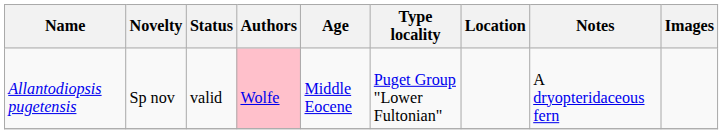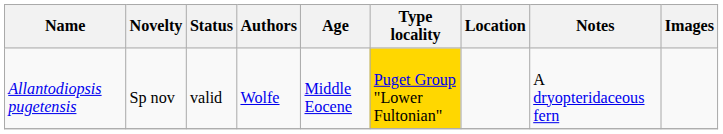(260, 97) pink background -> (260, 97) no background
(415, 97) no background -> (415, 97) gold background
